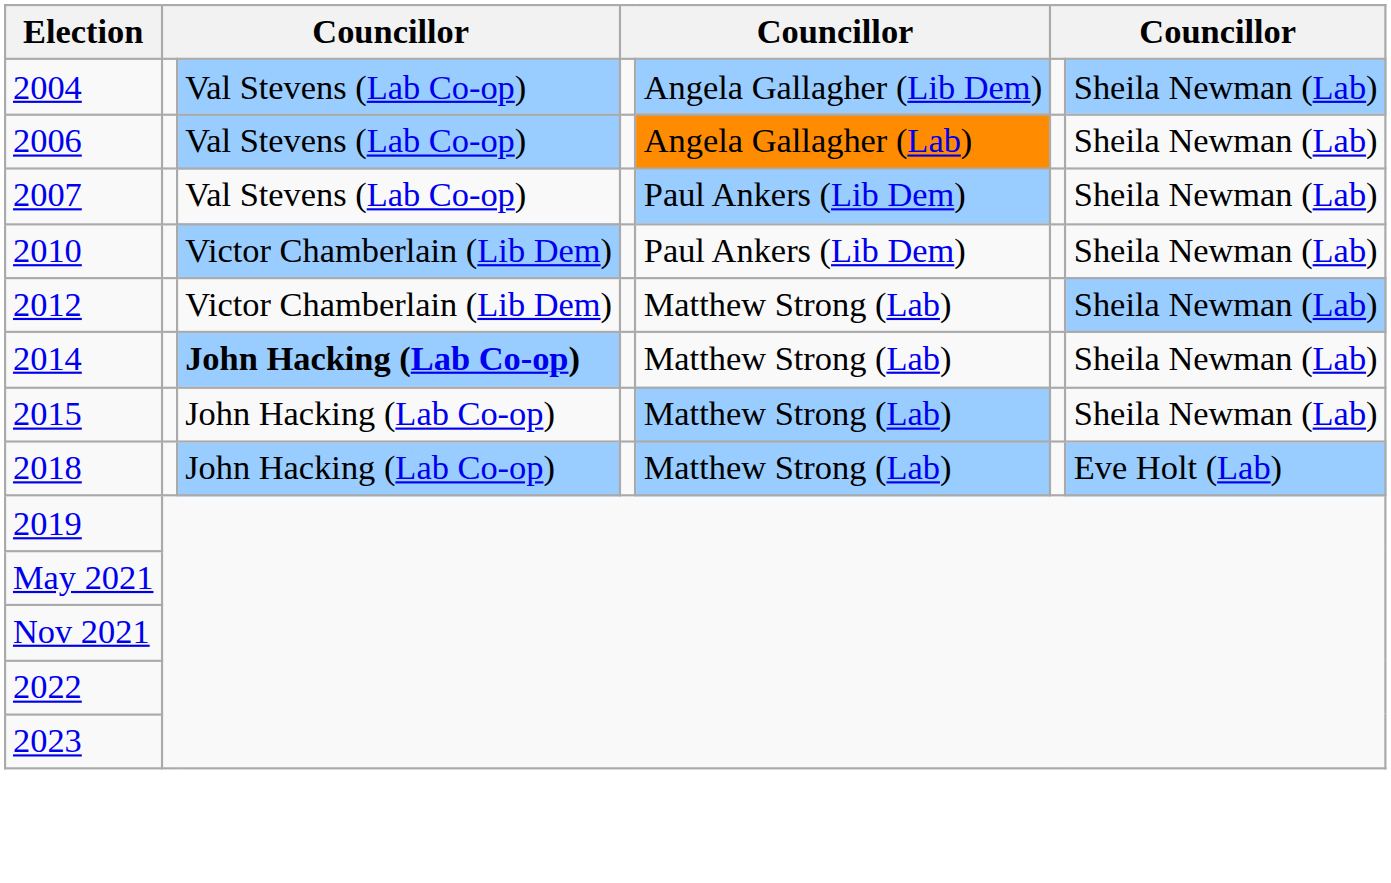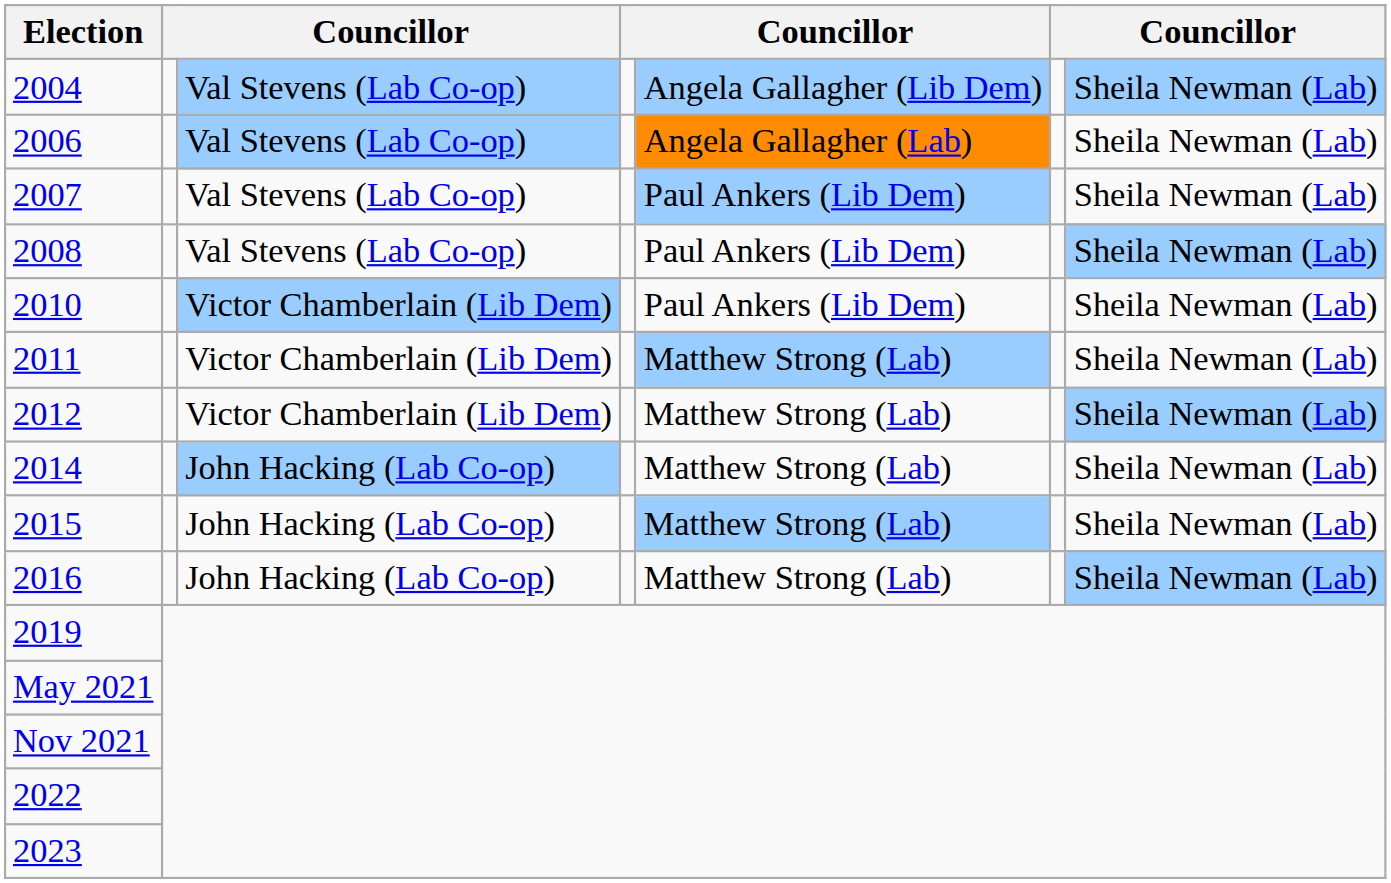+ row: (47, 250)
+ row: (47, 359)
(383, 359) bold -> (370, 468) normal
+ row: (47, 577)
- row: (47, 468)
